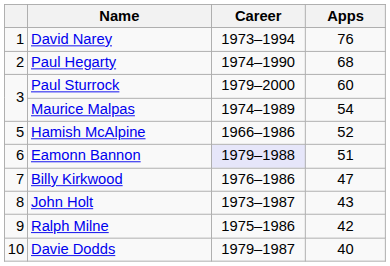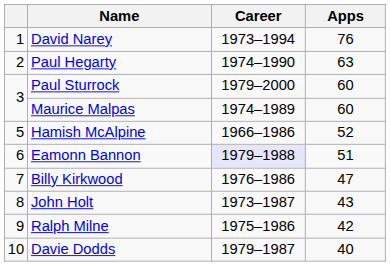(346, 62) 68 -> (346, 62) 63
(346, 109) 54 -> (346, 109) 60
